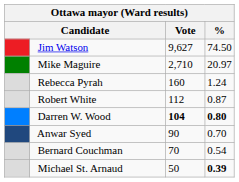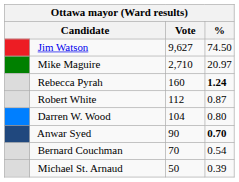(217, 82) normal -> (217, 82) bold
(176, 116) bold -> (176, 116) normal
(217, 116) bold -> (217, 116) normal
(217, 133) normal -> (217, 133) bold
(217, 168) bold -> (217, 168) normal
